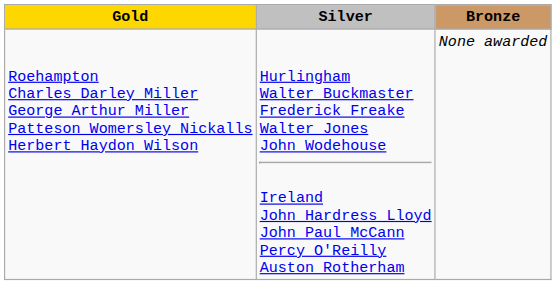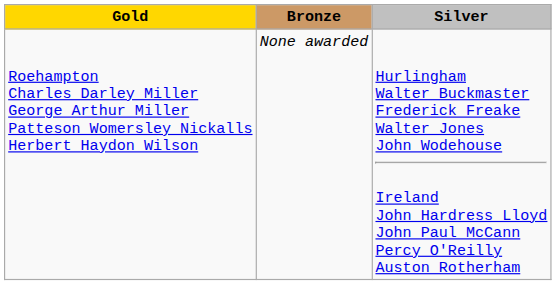columns swapped: (346, 17) <-> (493, 17)
